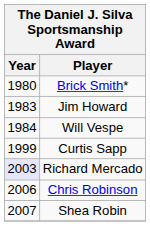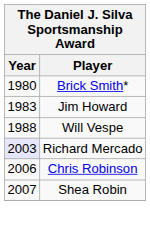(22, 127) 1984 -> (22, 127) 1988
- row: (93, 148)
